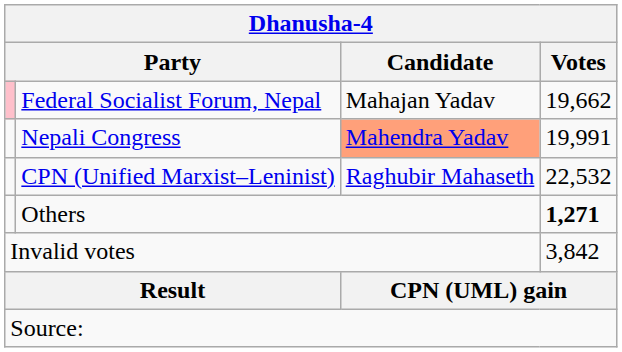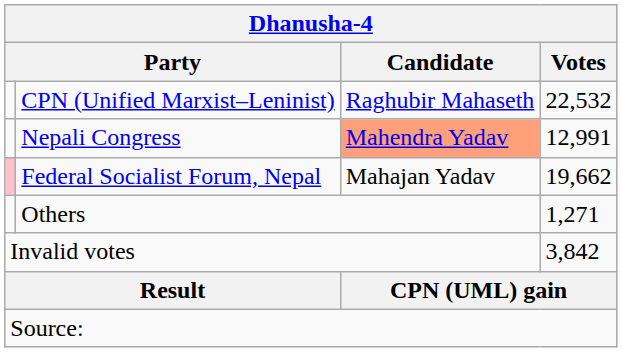rows swapped: (178, 175) <-> (171, 99)
(578, 137) 19,991 -> (578, 137) 12,991
(572, 213) bold -> (572, 213) normal
